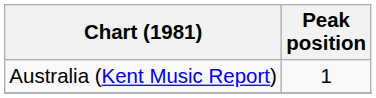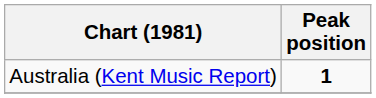(326, 76) normal -> (326, 76) bold
